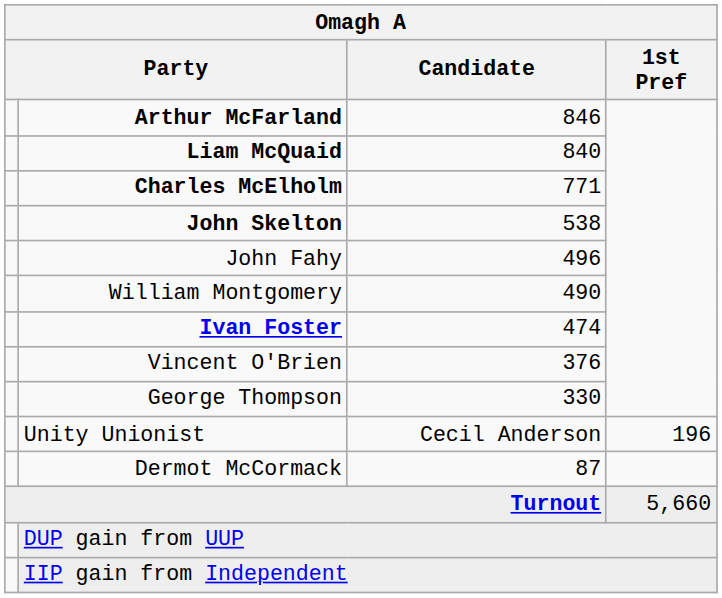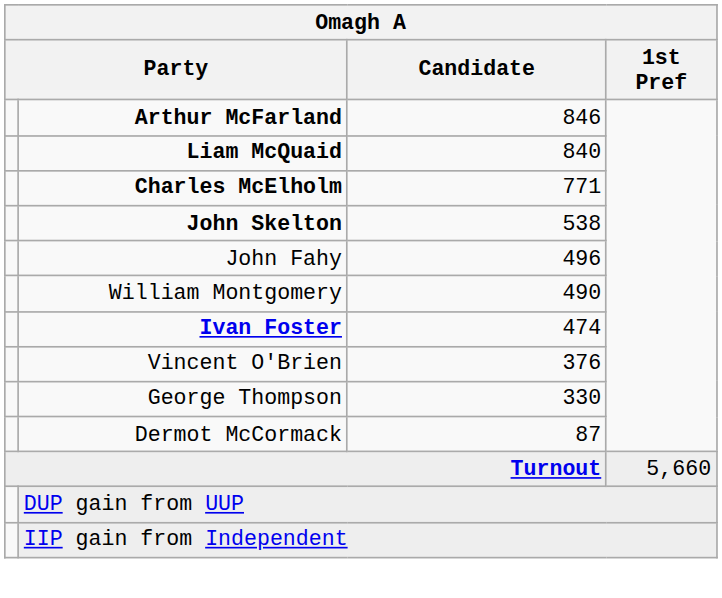- row: (114, 434)
